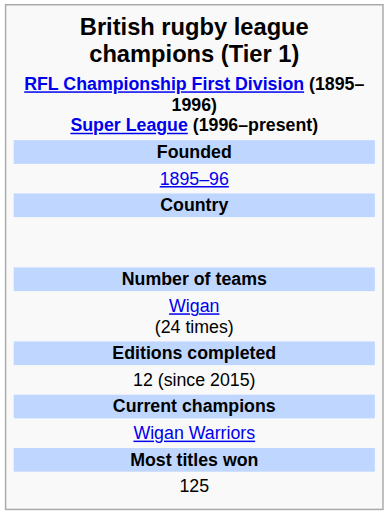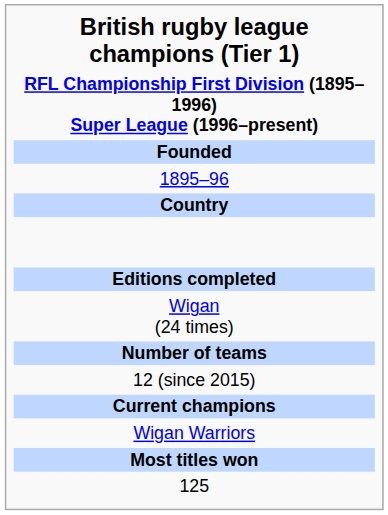(194, 280) Number of teams -> (194, 280) Editions completed
(194, 354) Editions completed -> (194, 354) Number of teams
